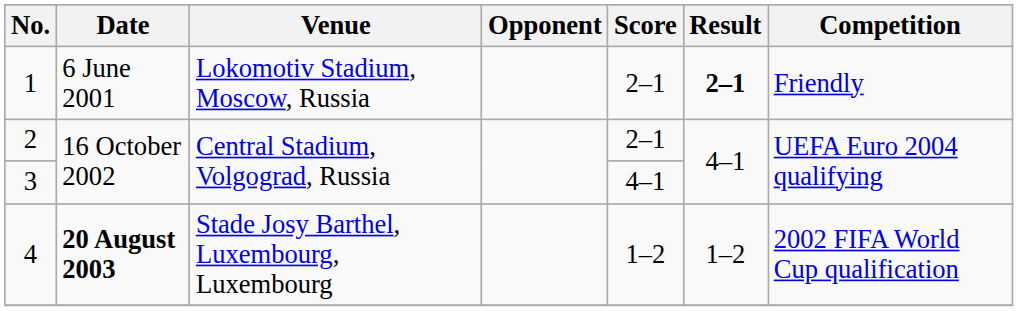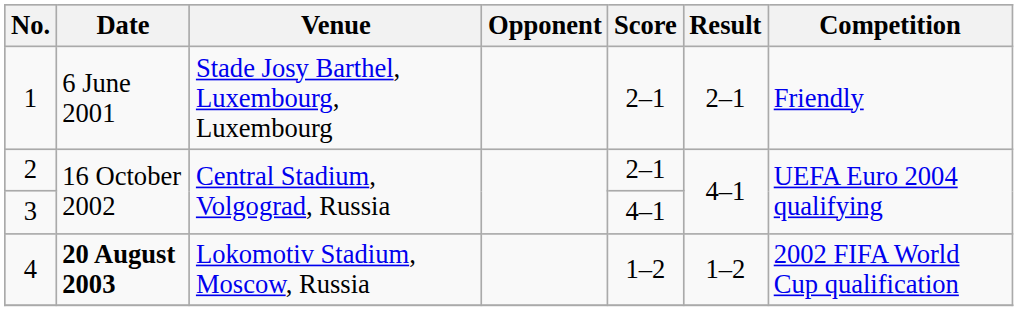(306, 82) Lokomotiv Stadium, Moscow, Russia -> (298, 97) Stade Josy Barthel, Luxembourg, Luxembourg
(725, 82) bold -> (725, 97) normal
(298, 253) Stade Josy Barthel, Luxembourg, Luxembourg -> (306, 268) Lokomotiv Stadium, Moscow, Russia
